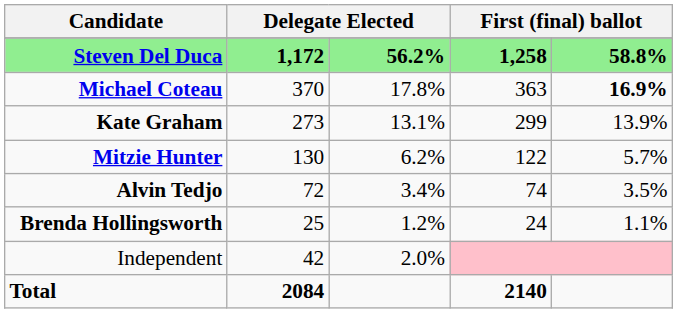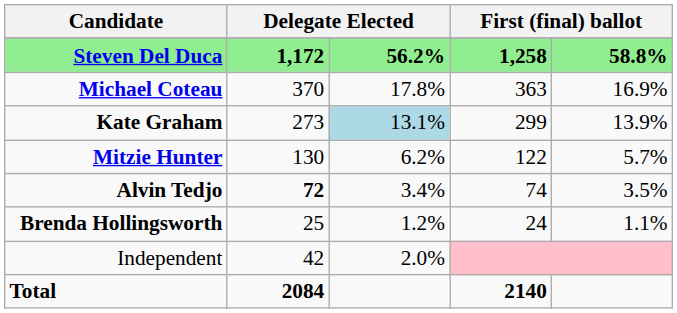(638, 88) bold -> (640, 88) normal
(417, 122) no background -> (417, 122) lightblue background
(314, 190) normal -> (314, 190) bold
